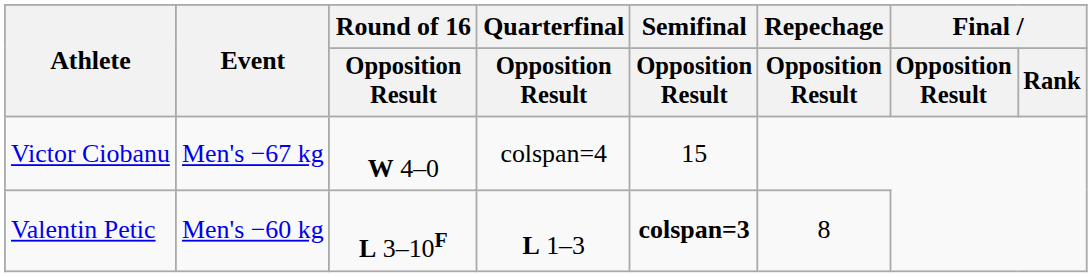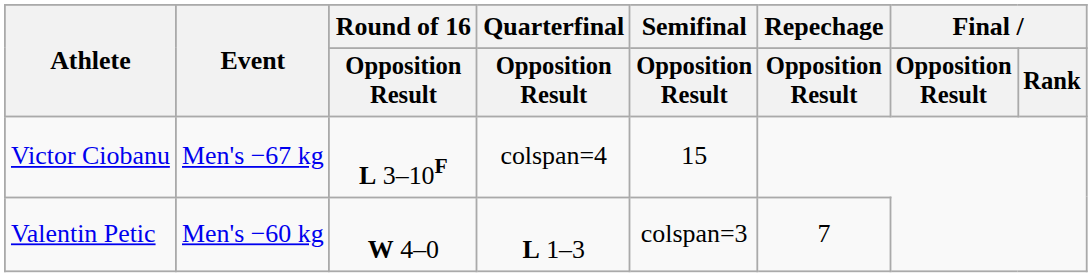(403, 168) W 4–0 -> (403, 172) L 3–10F
(403, 245) L 3–10F -> (403, 249) W 4–0
(694, 230) bold -> (694, 233) normal
(824, 230) 8 -> (824, 233) 7
